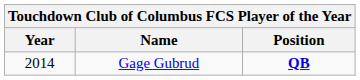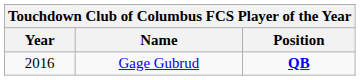(40, 63) 2014 -> (40, 63) 2016
